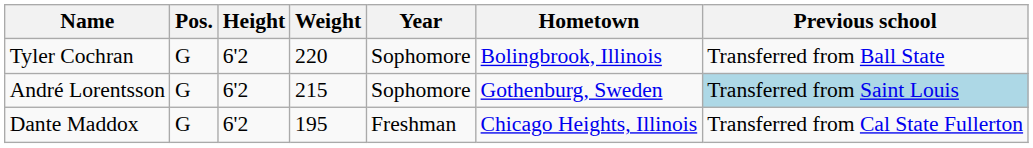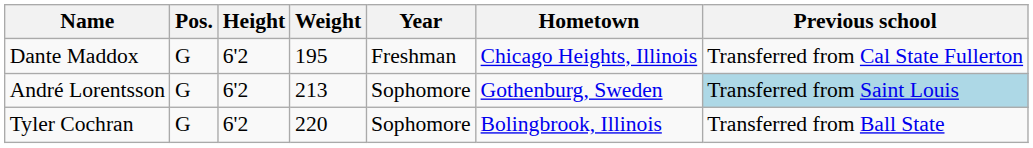rows swapped: (72, 55) <-> (74, 124)
(311, 90) 215 -> (311, 90) 213
